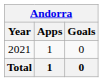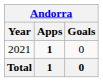(50, 49) normal -> (50, 49) bold
